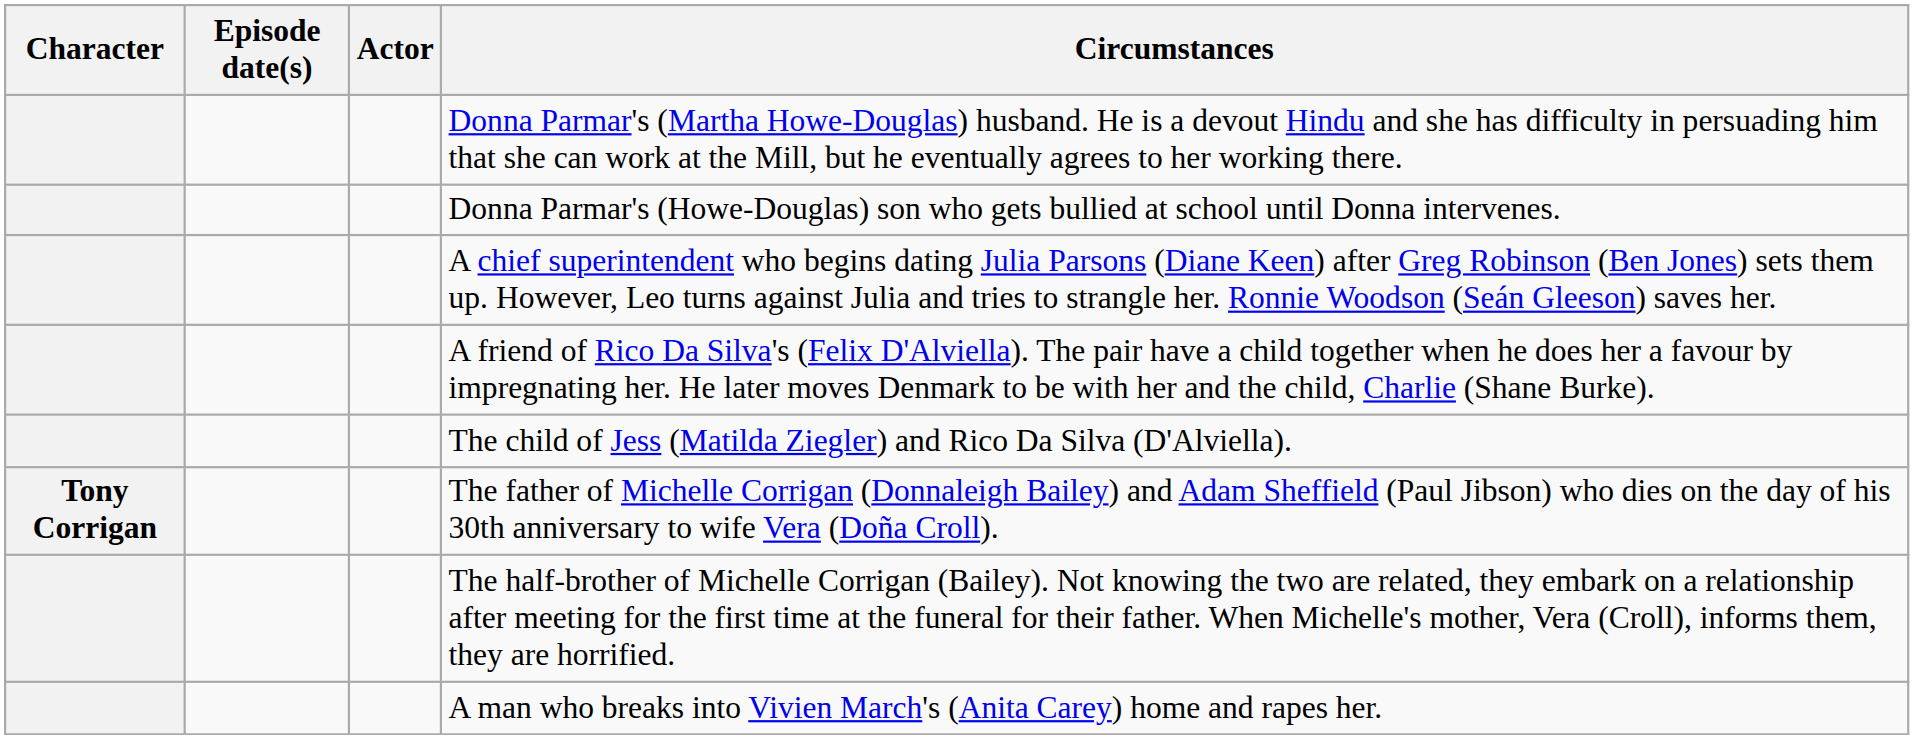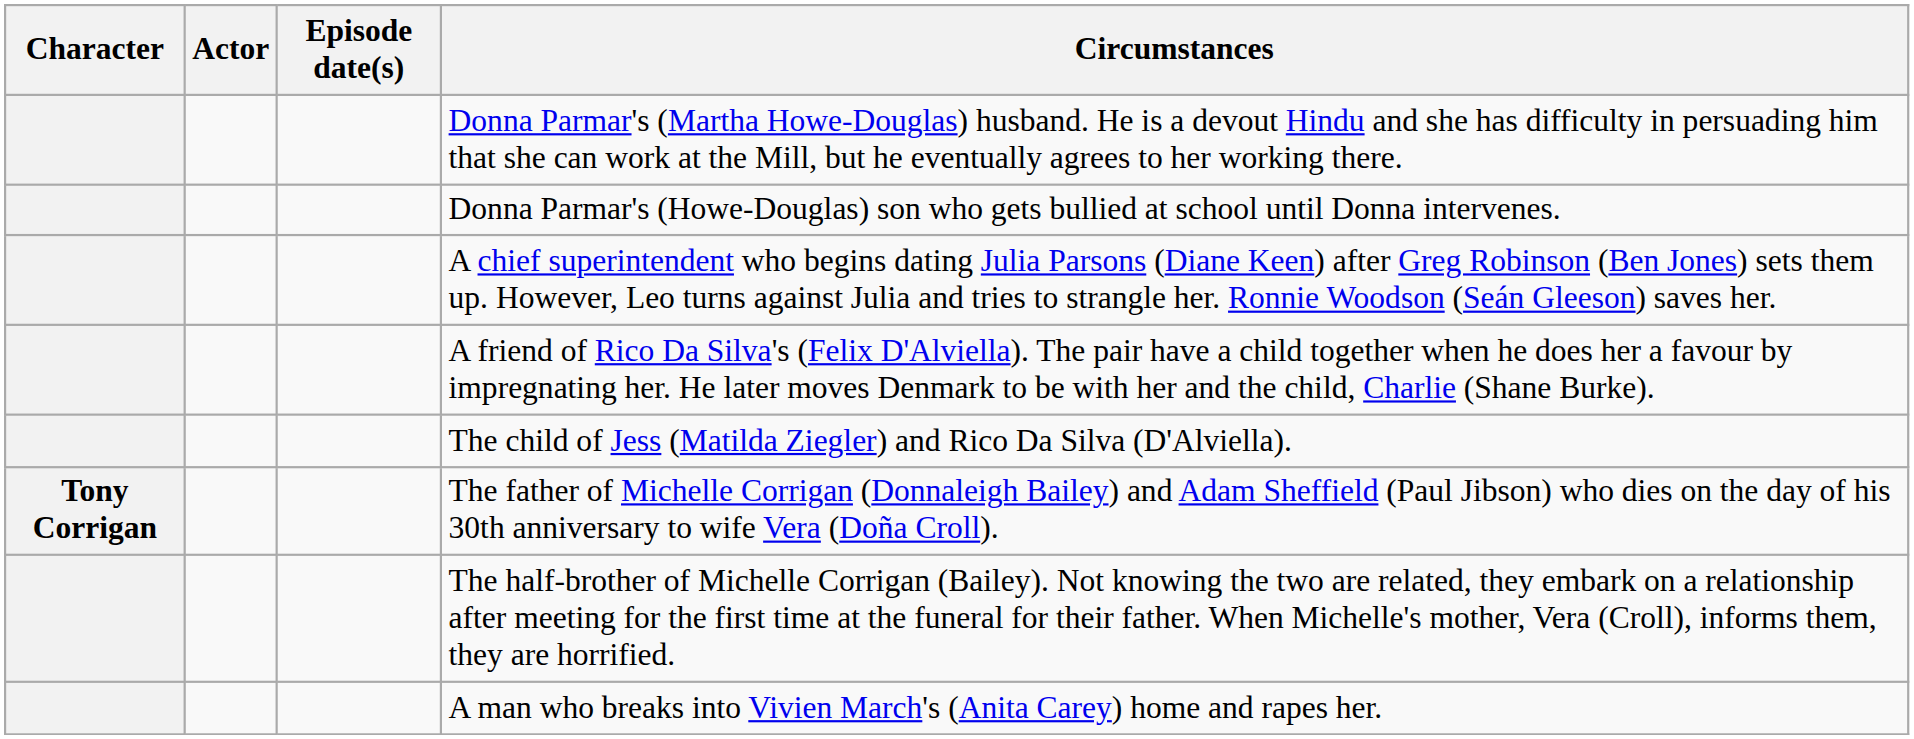columns swapped: (267, 49) <-> (395, 49)
